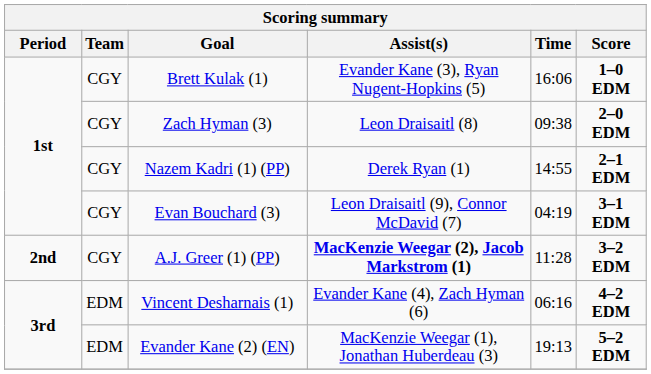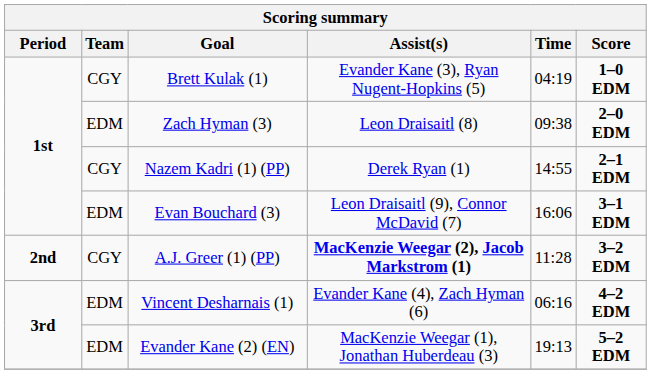(553, 79) 16:06 -> (553, 79) 04:19
(105, 123) CGY -> (105, 123) EDM
(105, 213) CGY -> (105, 213) EDM
(553, 213) 04:19 -> (553, 213) 16:06
